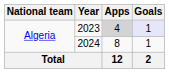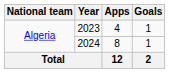(117, 28) lightgrey background -> (117, 28) no background
(148, 28) lavender background -> (148, 28) no background
